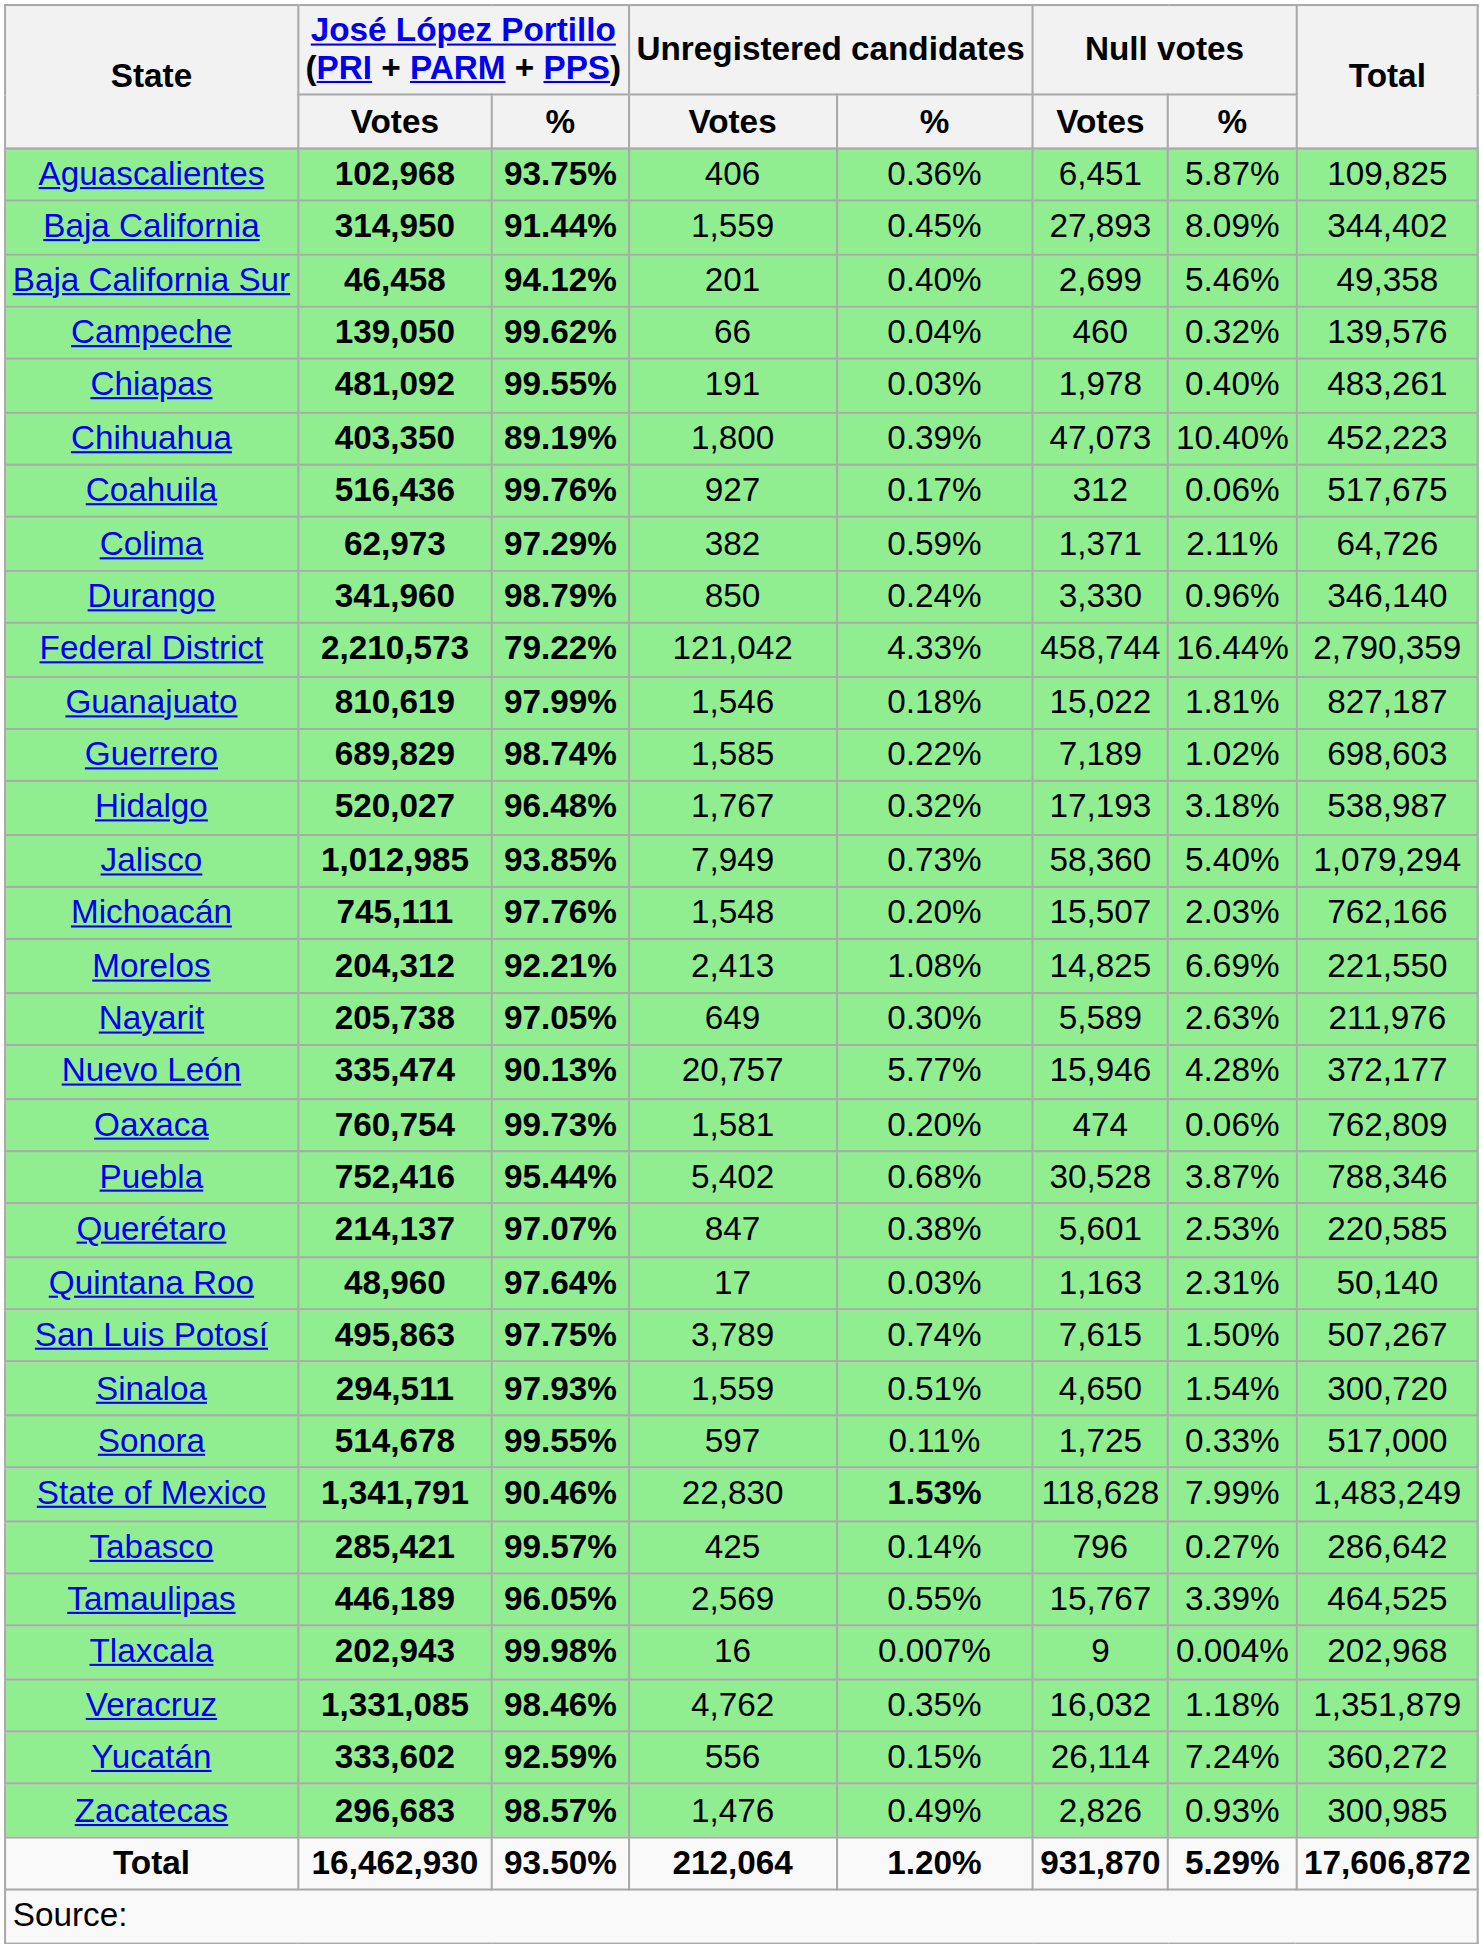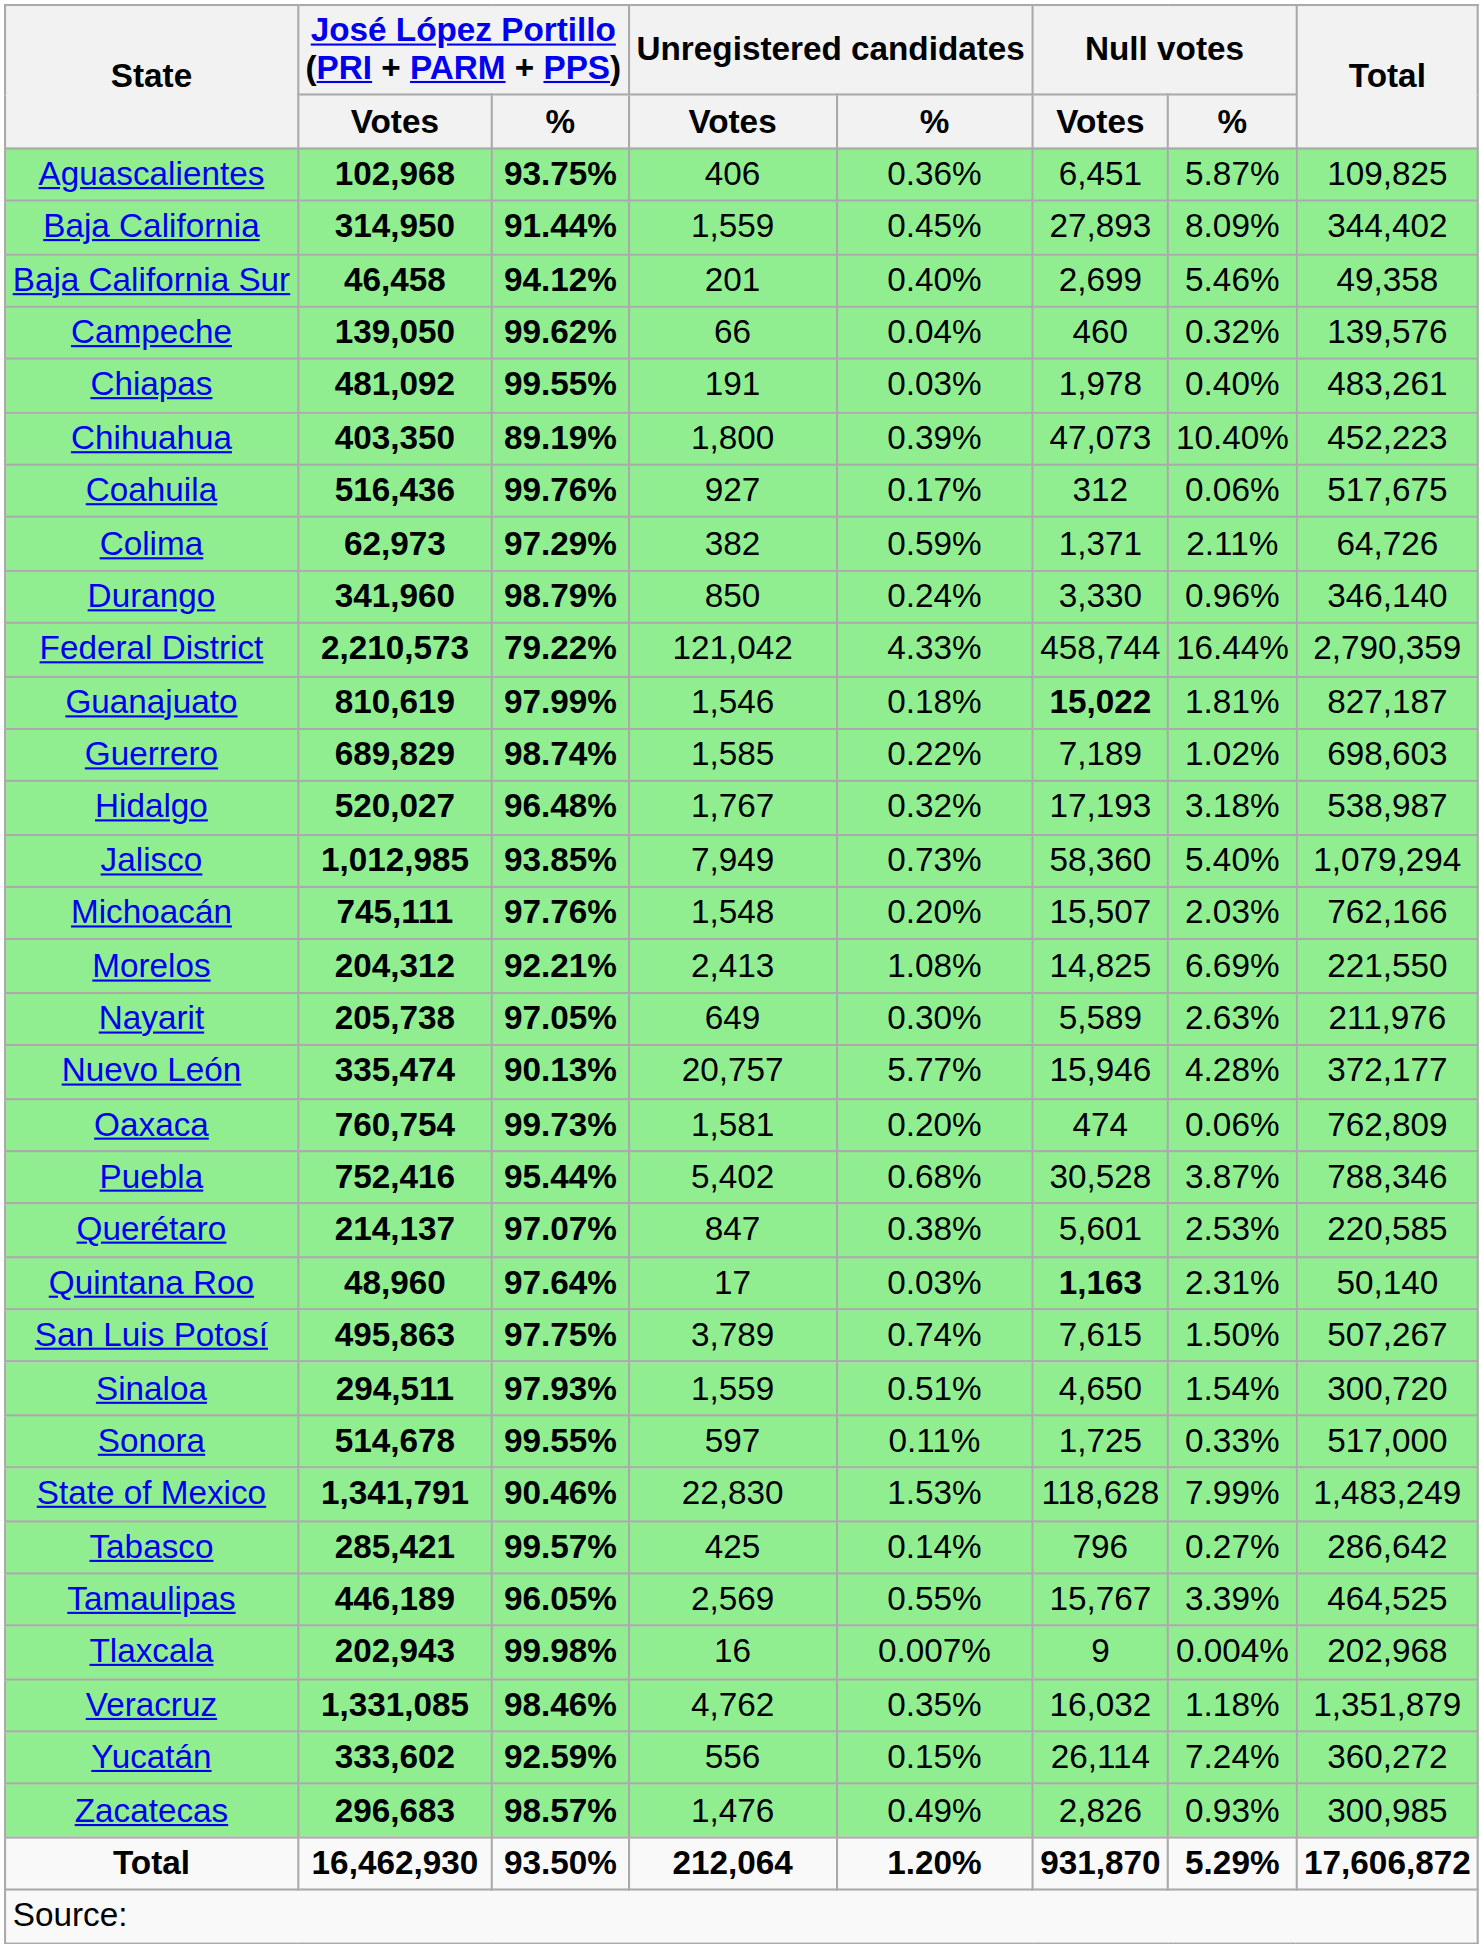(1100, 701) normal -> (1100, 701) bold
(1100, 1282) normal -> (1100, 1282) bold
(934, 1493) bold -> (934, 1493) normal
